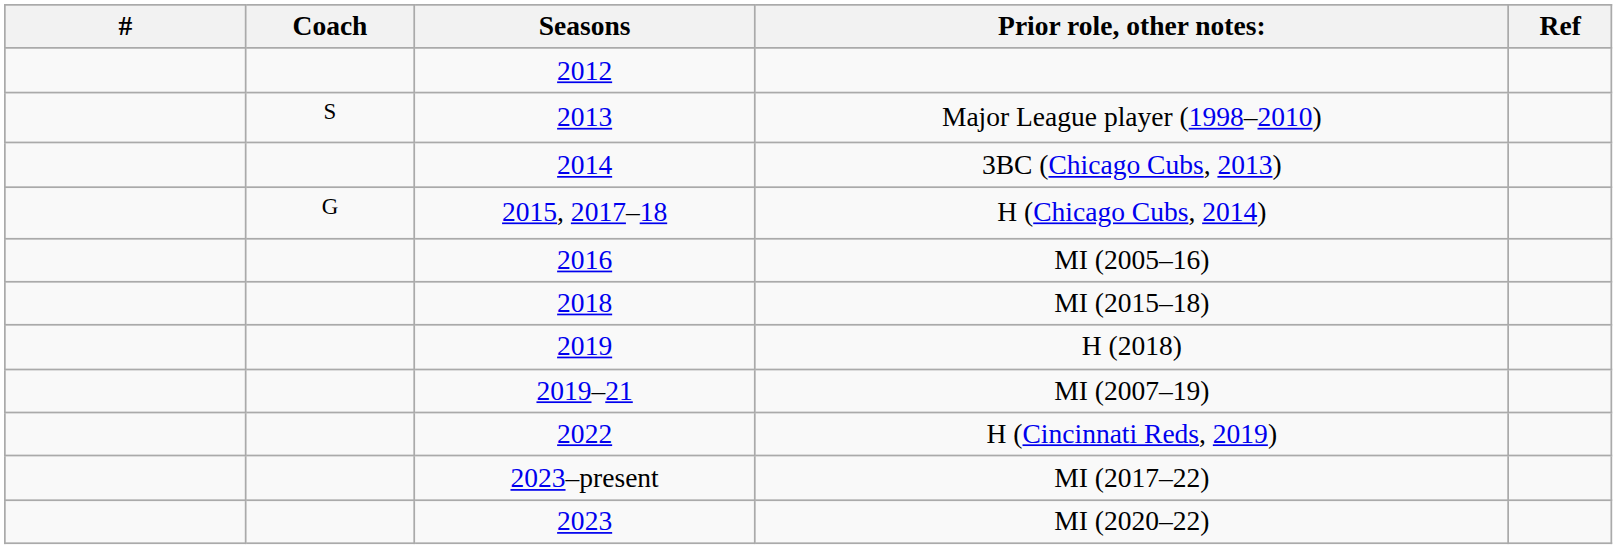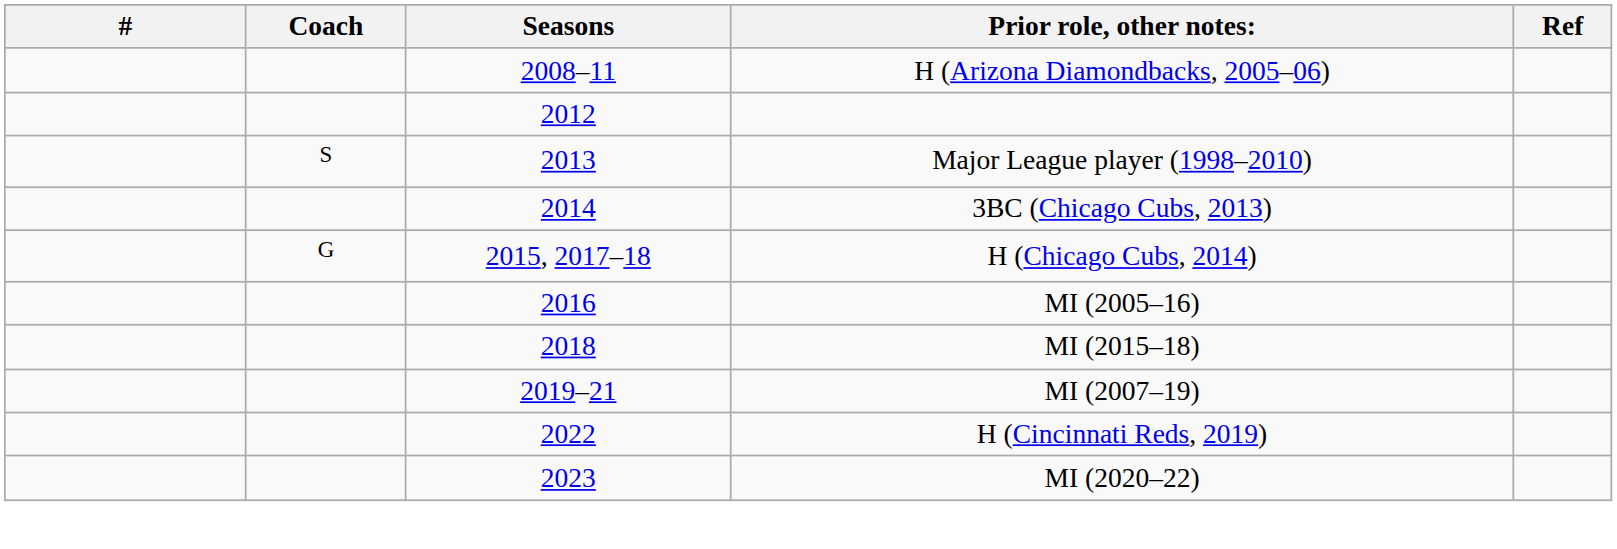+ row: (1122, 69)
- row: (1132, 346)
- row: (1132, 477)
